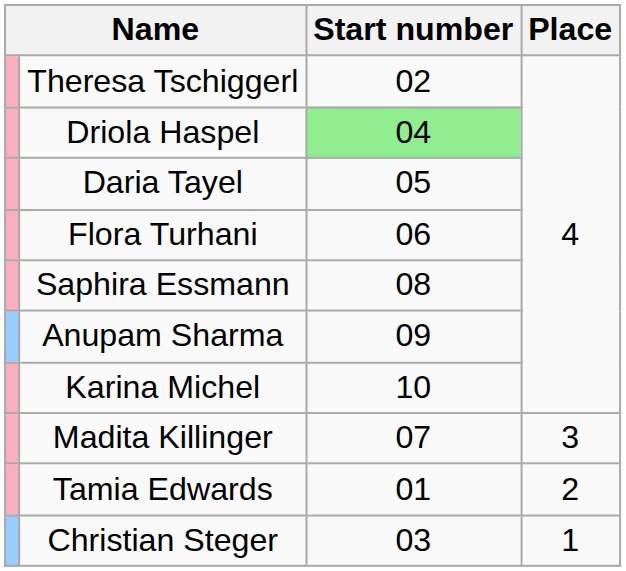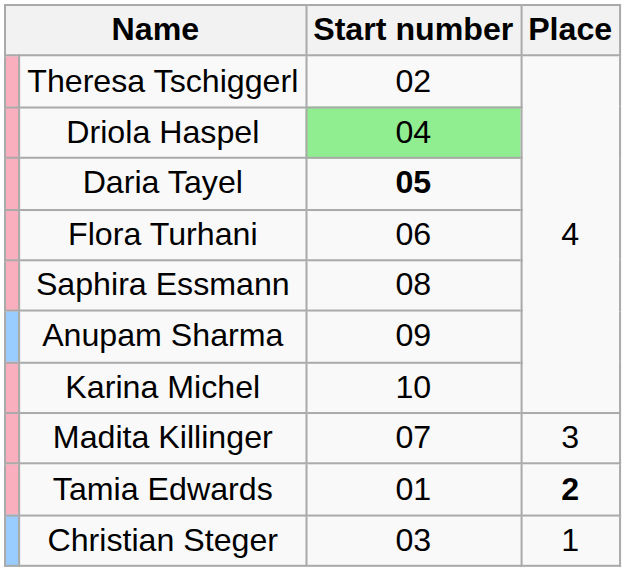(413, 183) normal -> (413, 183) bold
(570, 489) normal -> (570, 489) bold
